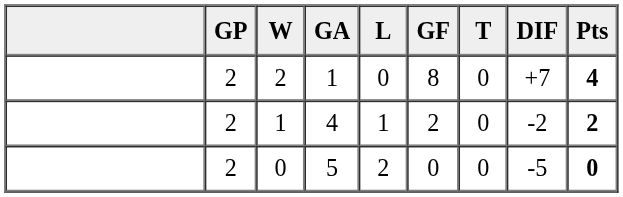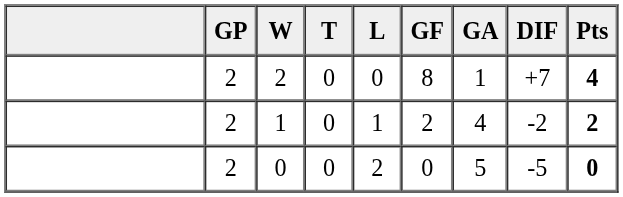columns swapped: (483, 30) <-> (332, 30)
